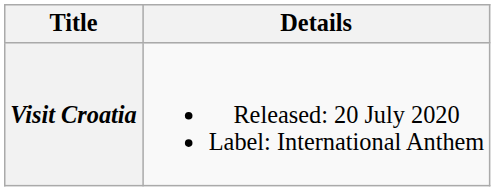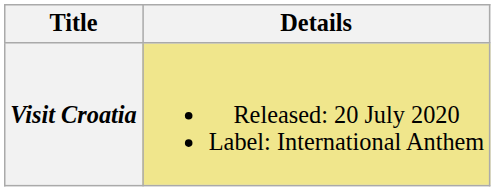(316, 128) no background -> (316, 128) khaki background
